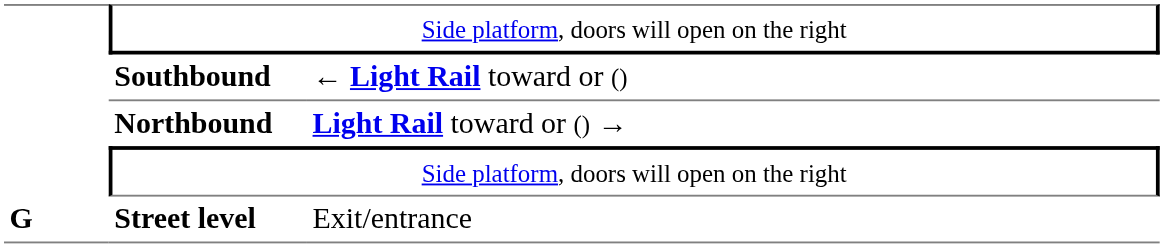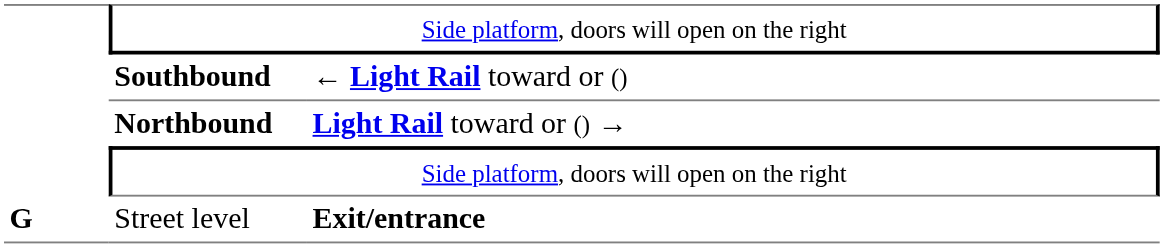(185, 218) bold -> (182, 218) normal
(392, 218) normal -> (399, 218) bold
